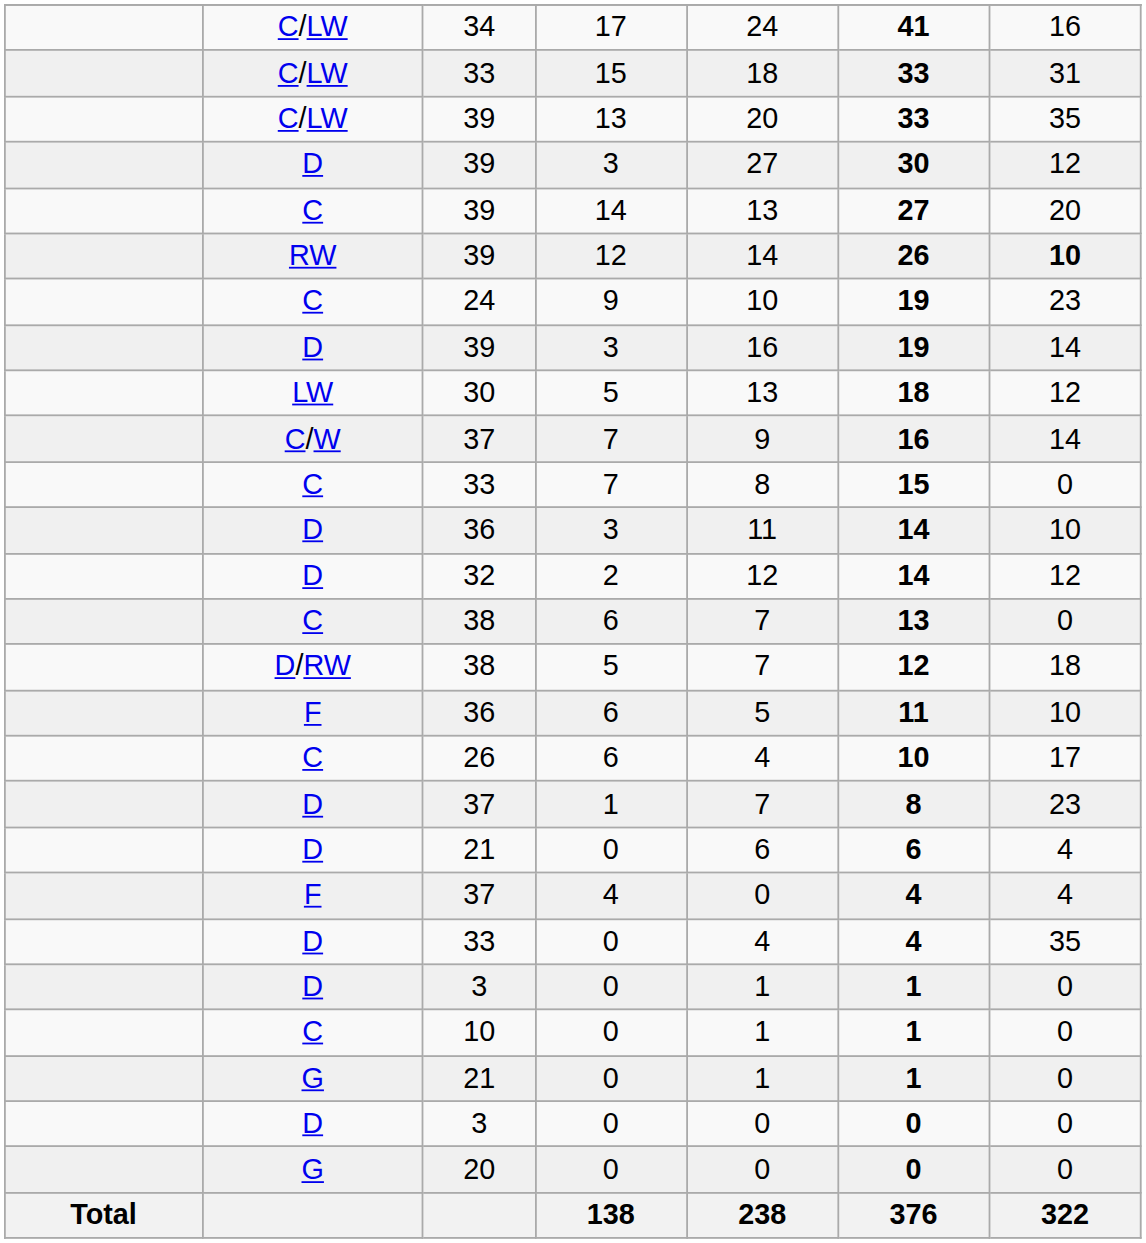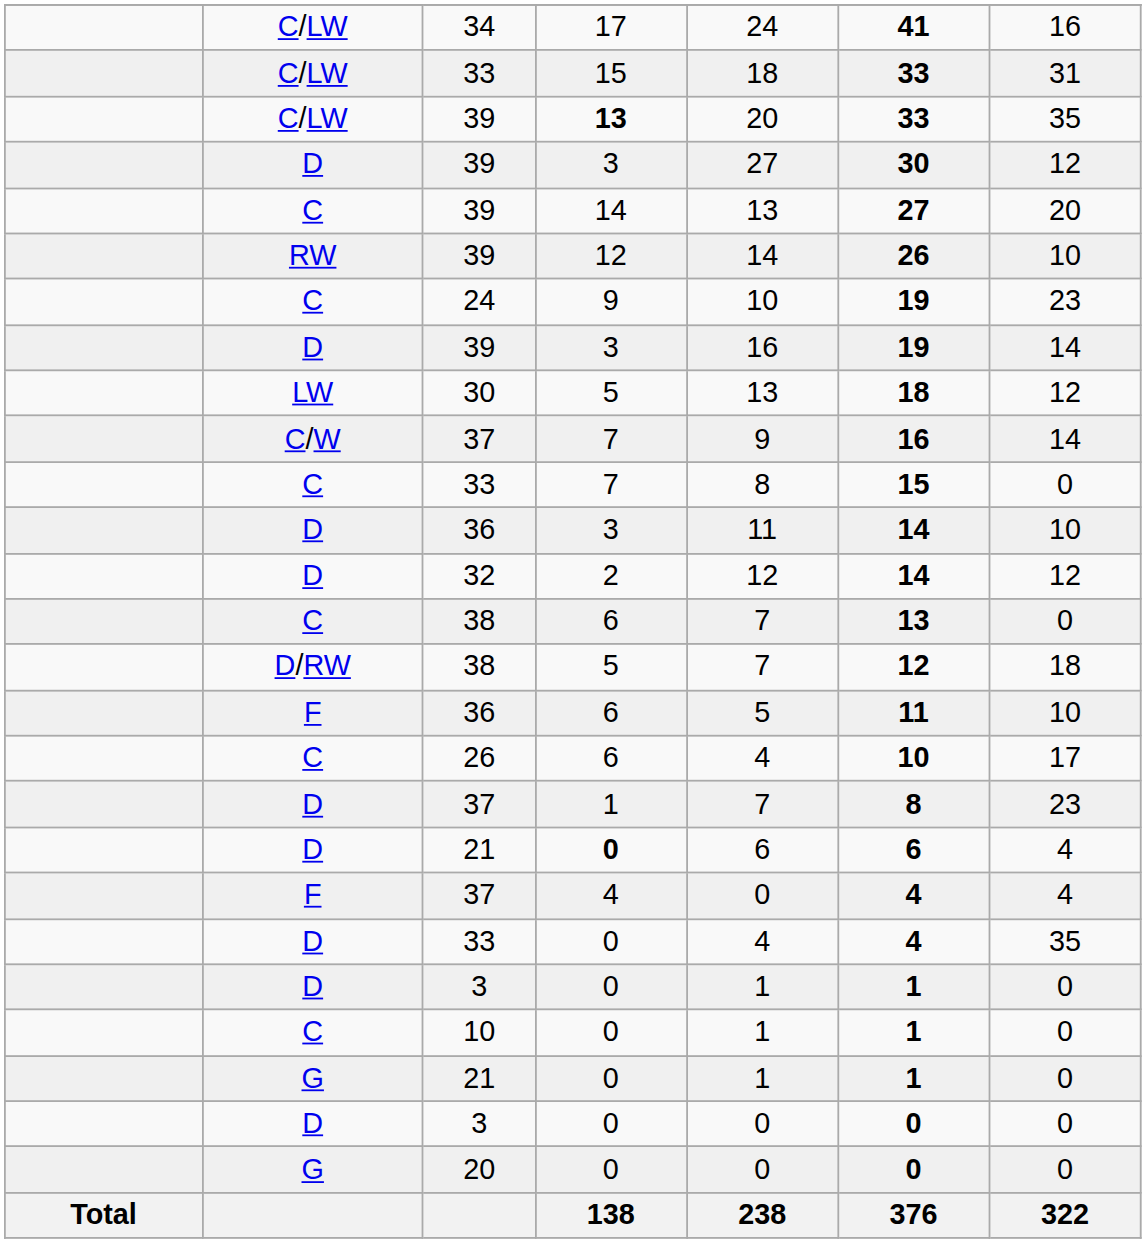(611, 118) normal -> (611, 118) bold
(1065, 255) bold -> (1065, 255) normal
(611, 849) normal -> (611, 849) bold
